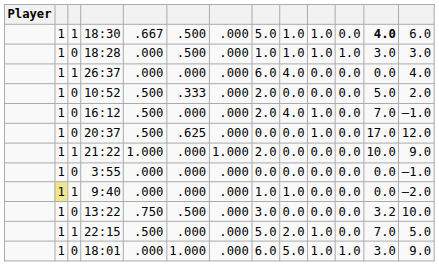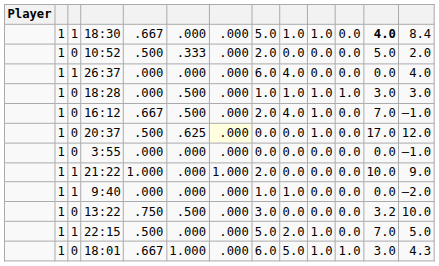(191, 34) .500 -> (191, 34) .000
(420, 34) 6.0 -> (420, 34) 8.4
rows swapped: (102, 54) <-> (102, 94)
(149, 113) .500 -> (149, 113) .667
(191, 113) .000 -> (191, 113) .500
(234, 133) no background -> (234, 133) lightyellow background
rows swapped: (102, 153) <-> (106, 173)
(61, 192) khaki background -> (61, 192) no background
(149, 252) .000 -> (149, 252) .667
(420, 252) 9.0 -> (420, 252) 4.3
